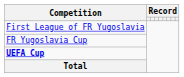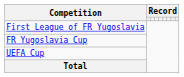(25, 53) bold -> (25, 53) normal
